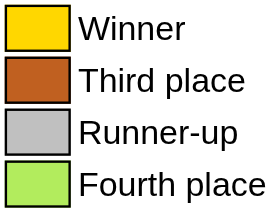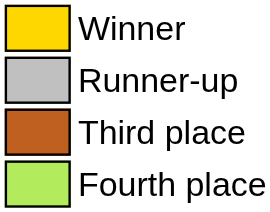rows swapped: (158, 132) <-> (162, 80)
